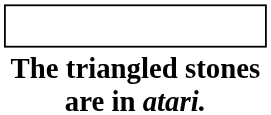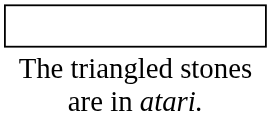(135, 84) bold -> (135, 84) normal
